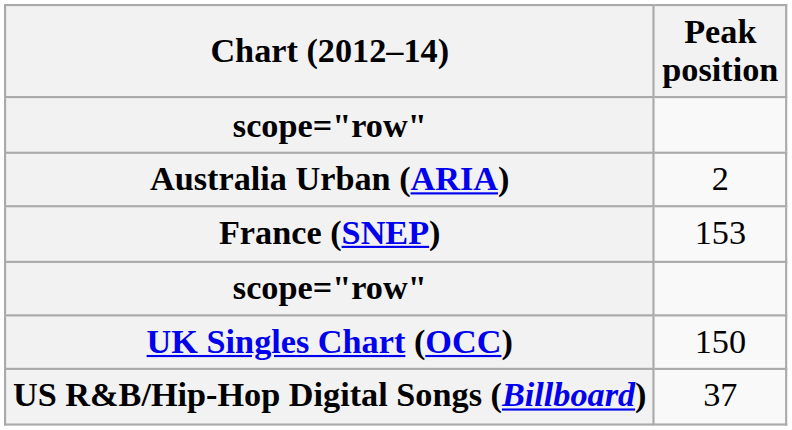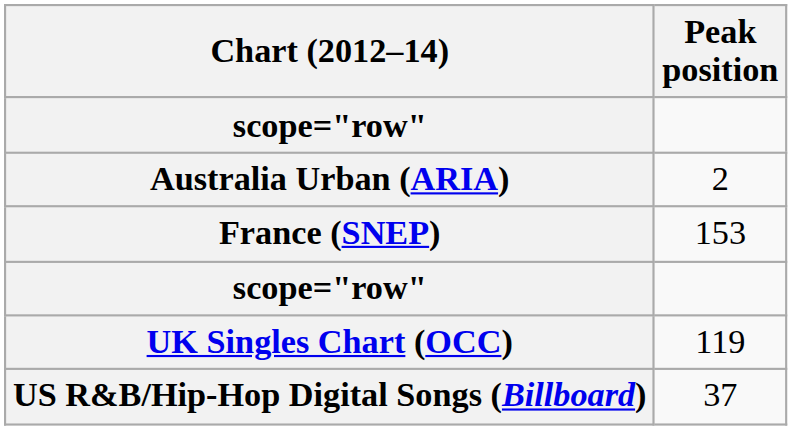(720, 341) 150 -> (720, 341) 119
